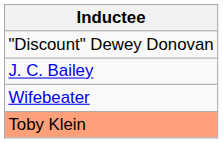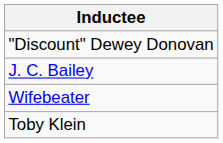(47, 124) lightsalmon background -> (47, 124) no background
